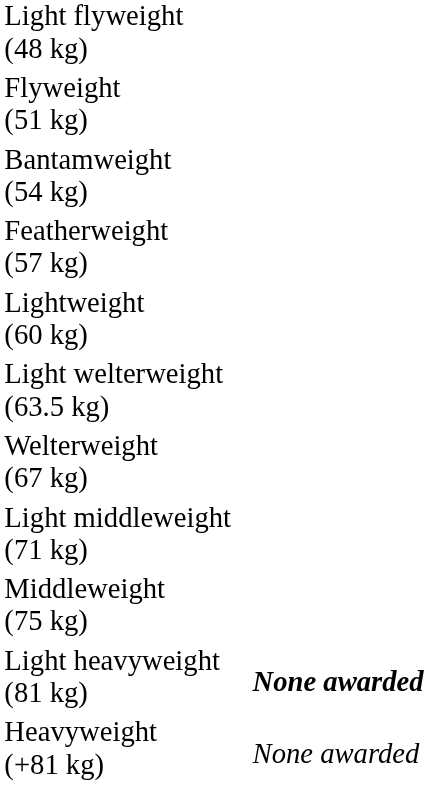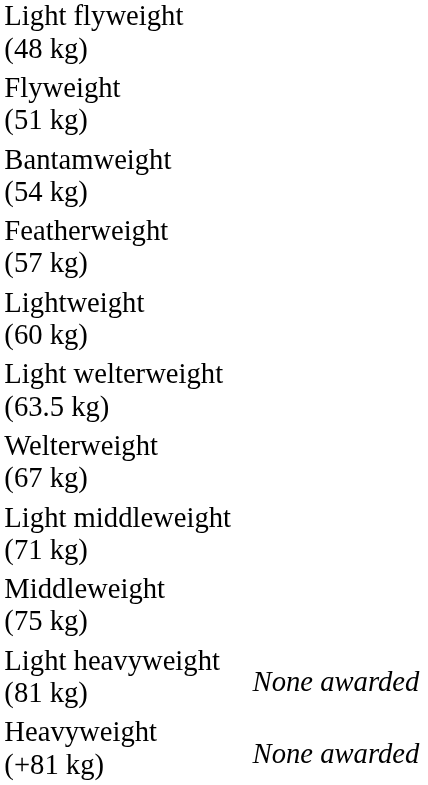(338, 681) bold -> (336, 681) normal
